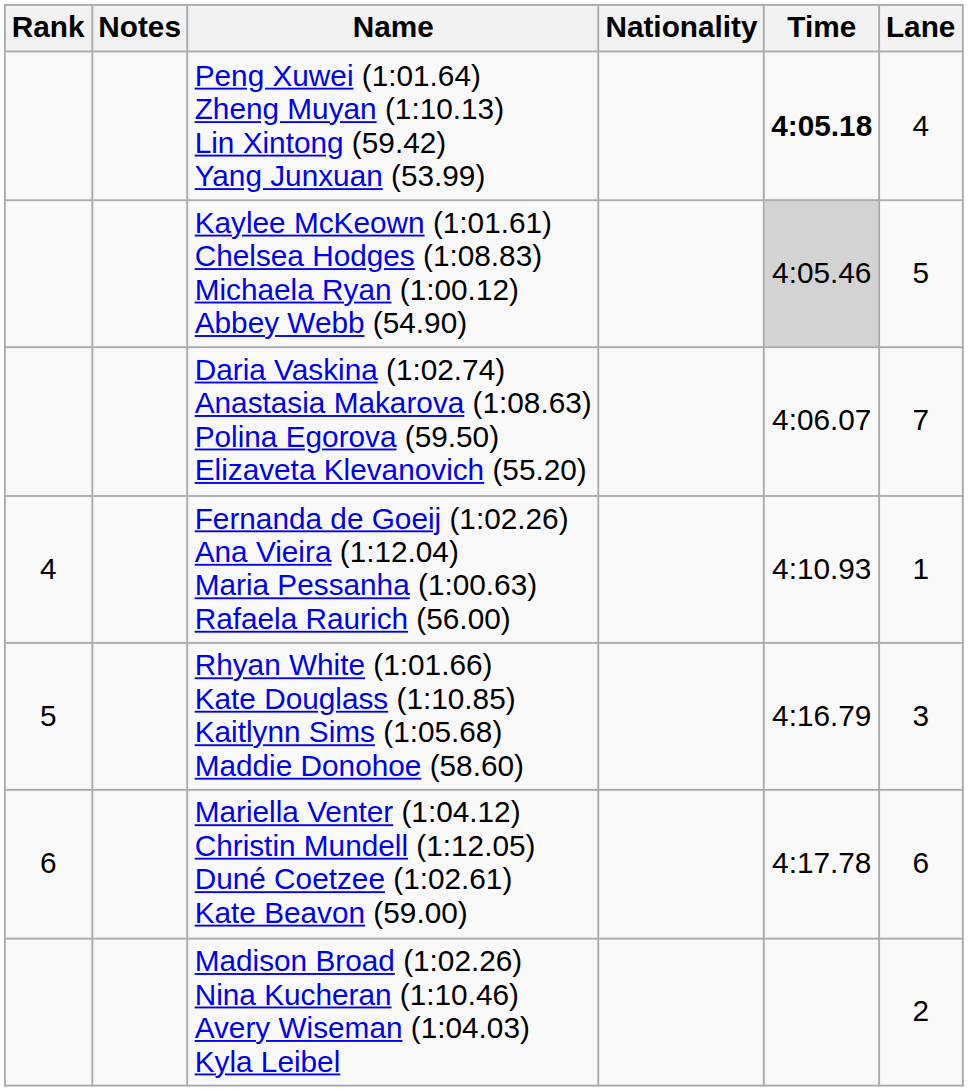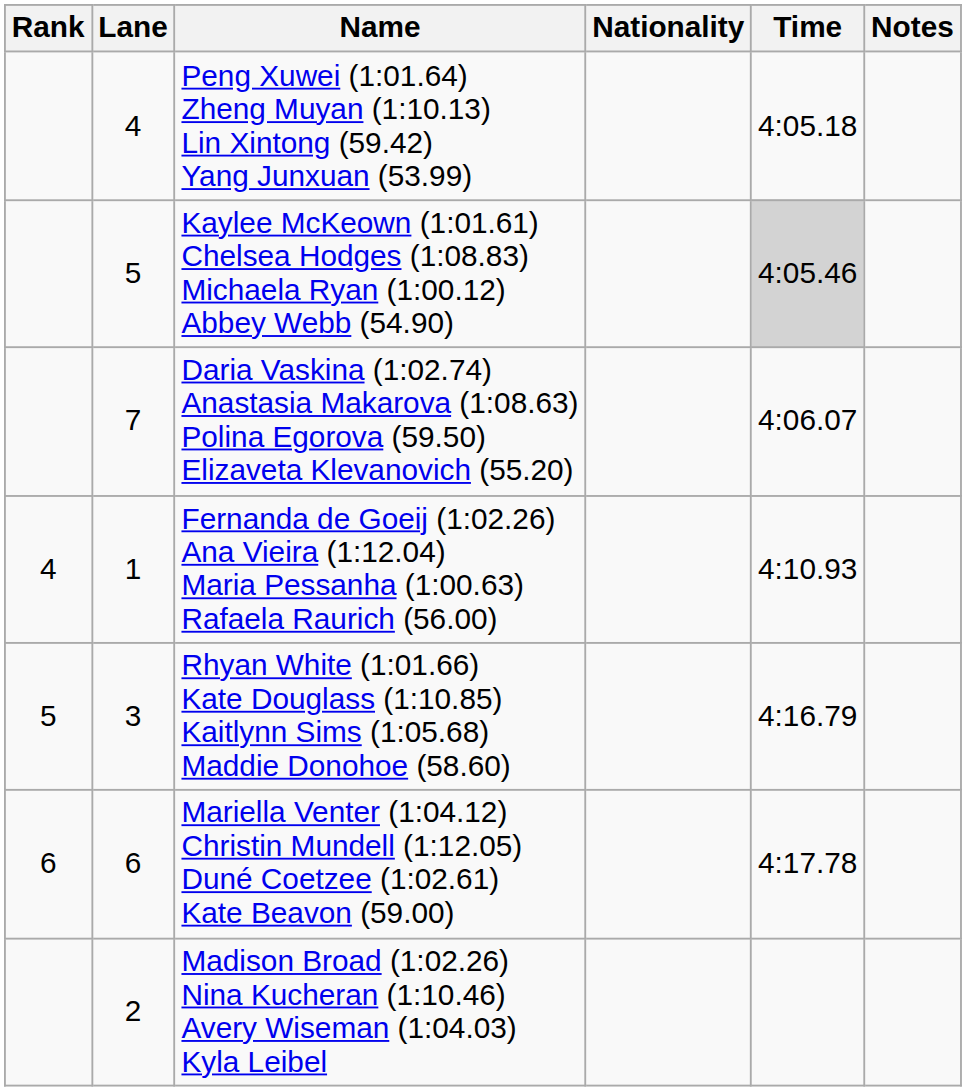columns swapped: (921, 28) <-> (140, 28)
(822, 125) bold -> (808, 125) normal
